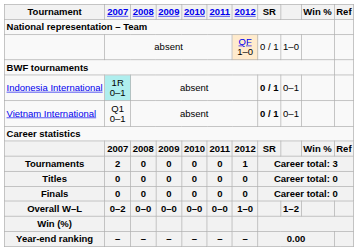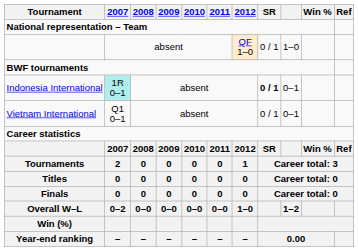(269, 114) bold -> (269, 114) normal
